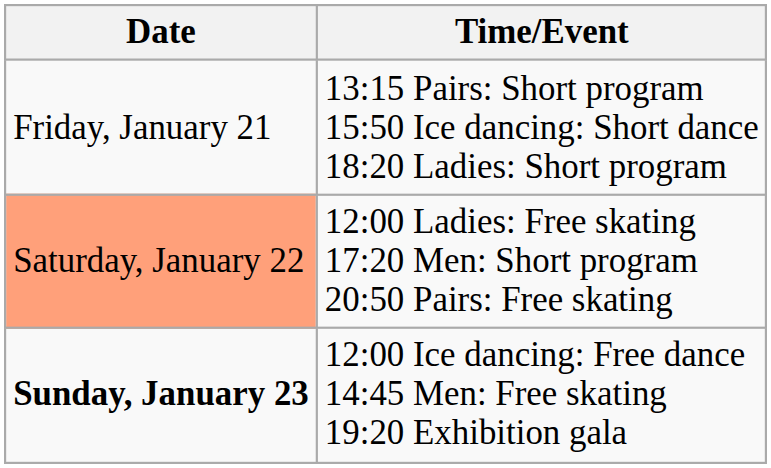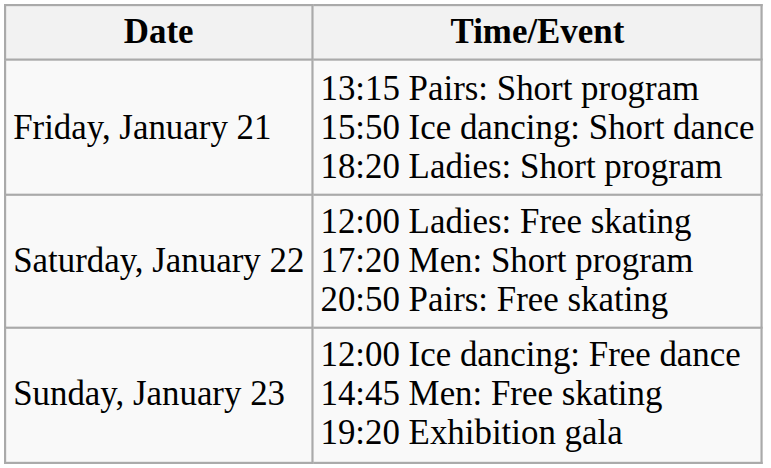(159, 260) lightsalmon background -> (159, 260) no background
(161, 394) bold -> (149, 394) normal
